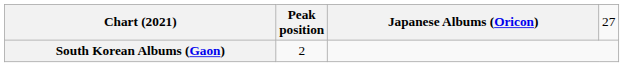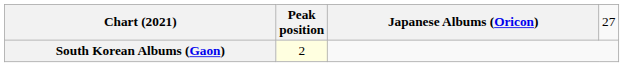(302, 51) no background -> (302, 51) lightyellow background
